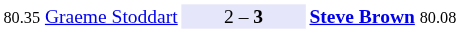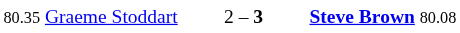(244, 16) lavender background -> (244, 16) no background
